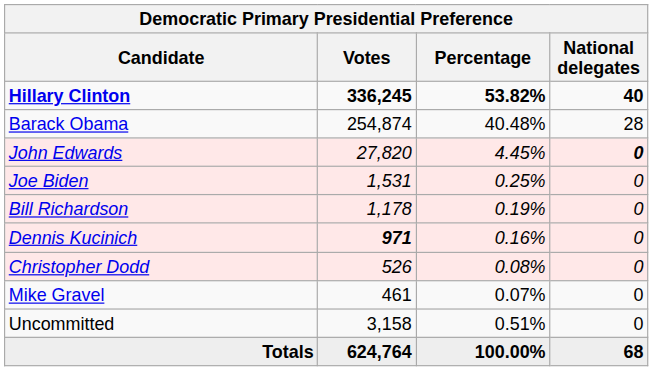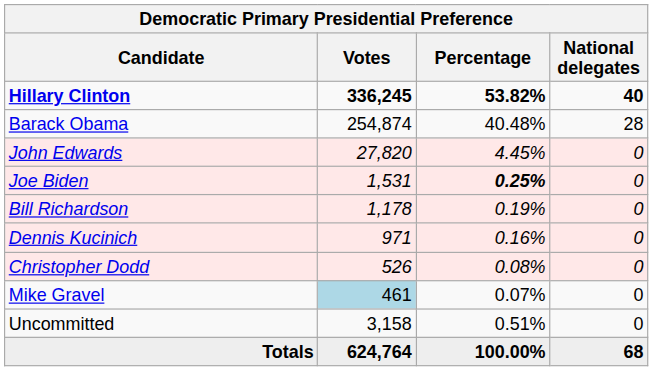(639, 153) bold -> (639, 153) normal
(520, 181) normal -> (520, 181) bold
(397, 238) bold -> (397, 238) normal
(397, 295) no background -> (397, 295) lightblue background
